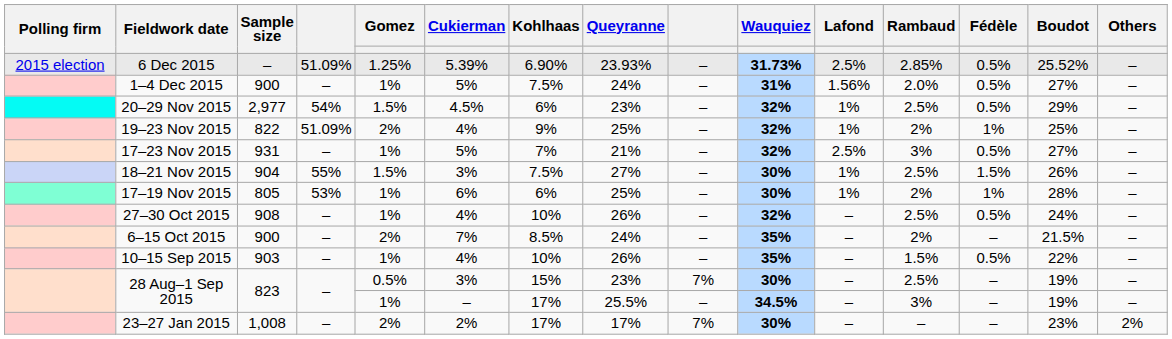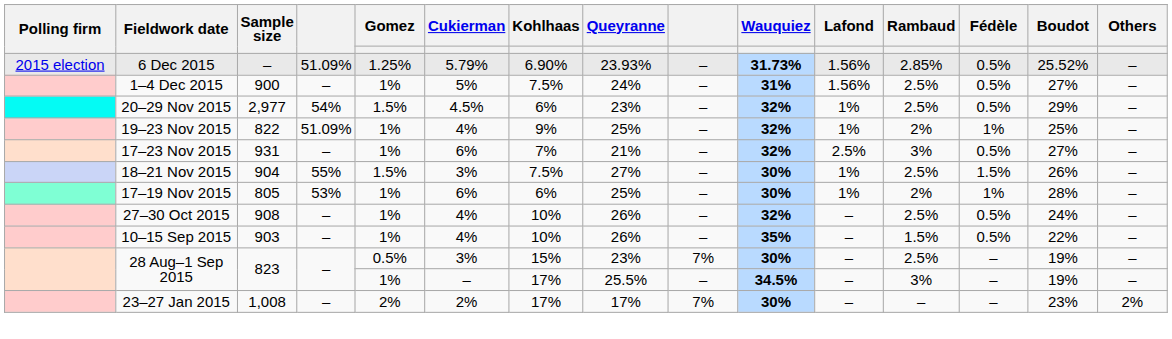(467, 64) 5.39% -> (467, 64) 5.79%
(849, 64) 2.5% -> (849, 64) 1.56%
(921, 86) 2.0% -> (921, 86) 2.5%
(390, 129) 2% -> (390, 129) 1%
(467, 151) 5% -> (467, 151) 6%
- row: (176, 237)
